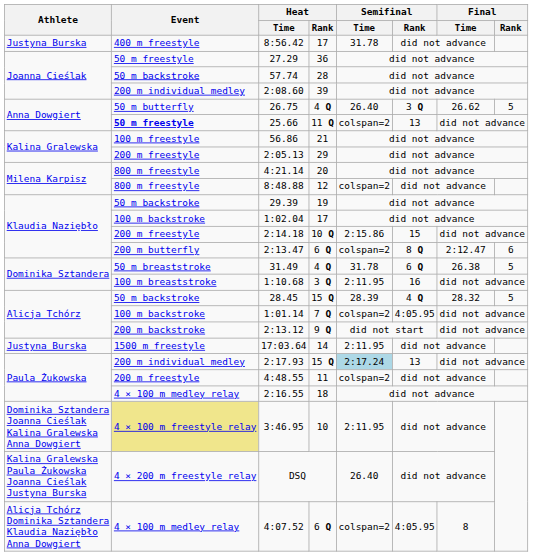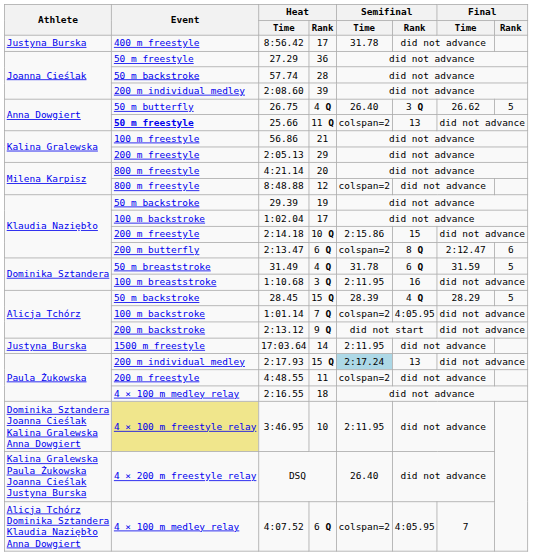(466, 266) 26.38 -> (466, 266) 31.59
(466, 298) 28.32 -> (466, 298) 28.29
(466, 526) 8 -> (466, 526) 7
